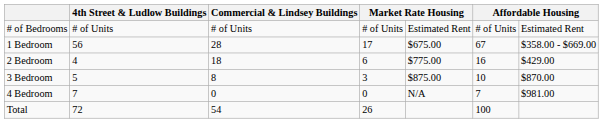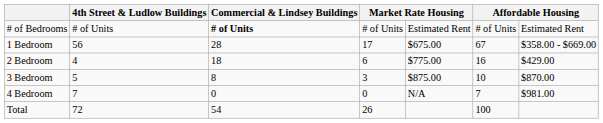(232, 28) normal -> (232, 28) bold
